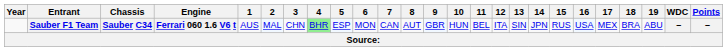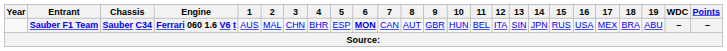(319, 25) lightgreen background -> (319, 25) no background
(365, 25) normal -> (365, 25) bold
